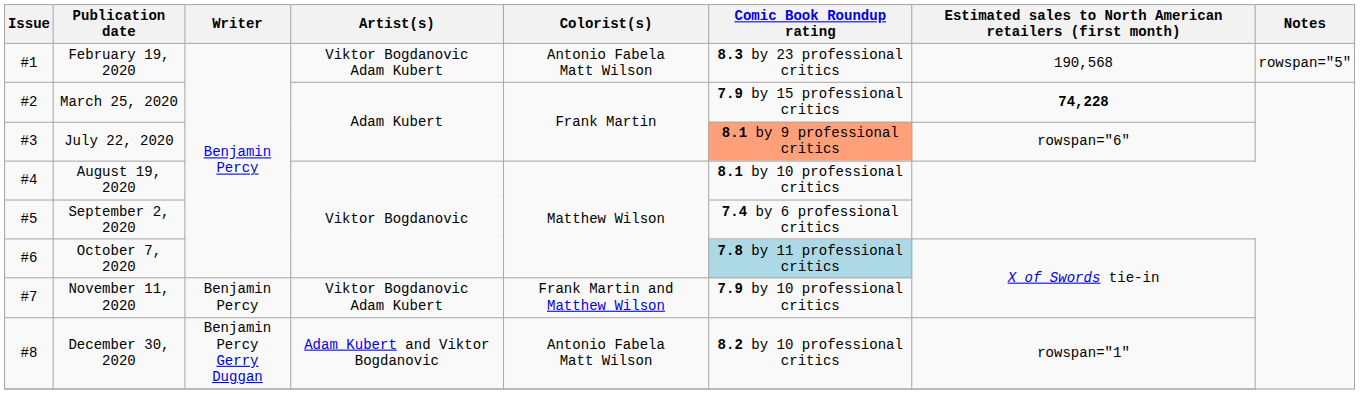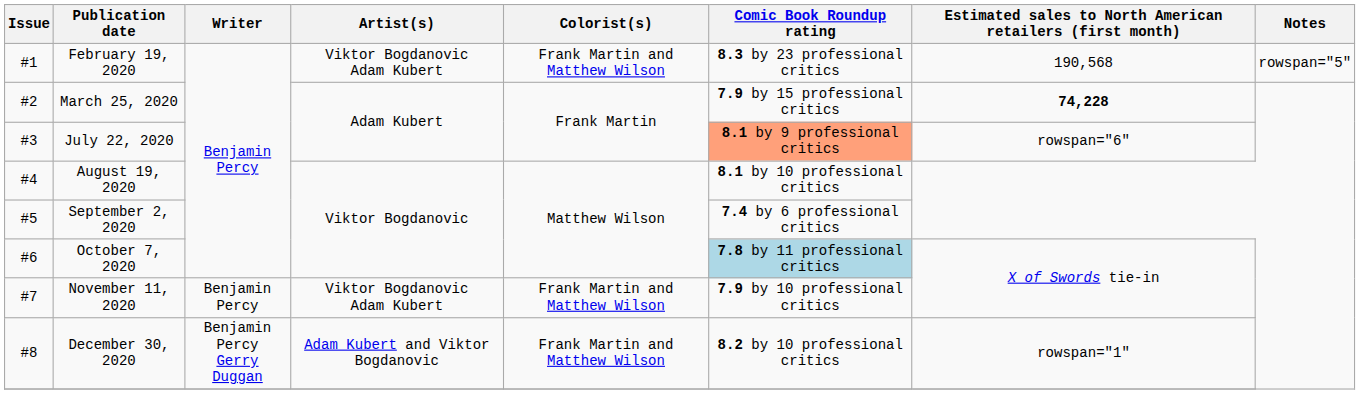(606, 63) Antonio Fabela Matt Wilson -> (606, 63) Frank Martin and Matthew Wilson
(606, 353) Antonio Fabela Matt Wilson -> (606, 353) Frank Martin and Matthew Wilson
